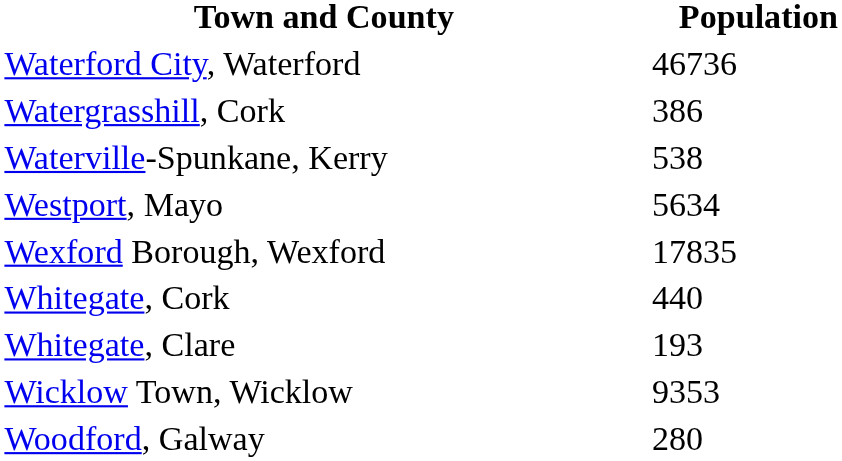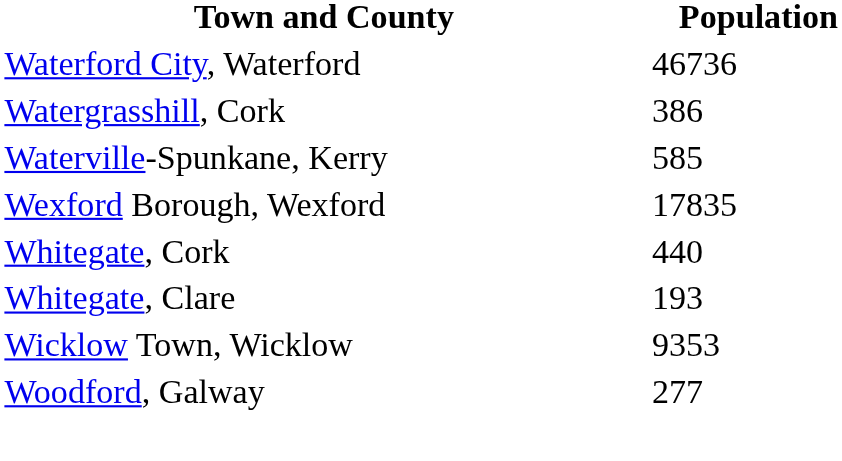(677, 157) 538 -> (677, 157) 585
- row: (114, 204)
(677, 438) 280 -> (677, 391) 277
